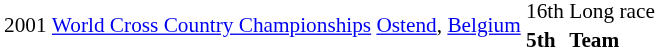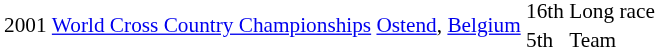(541, 40) bold -> (540, 40) normal
(594, 40) bold -> (593, 40) normal
